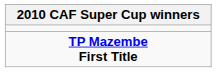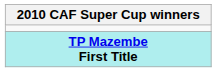(108, 49) no background -> (108, 49) paleturquoise background
